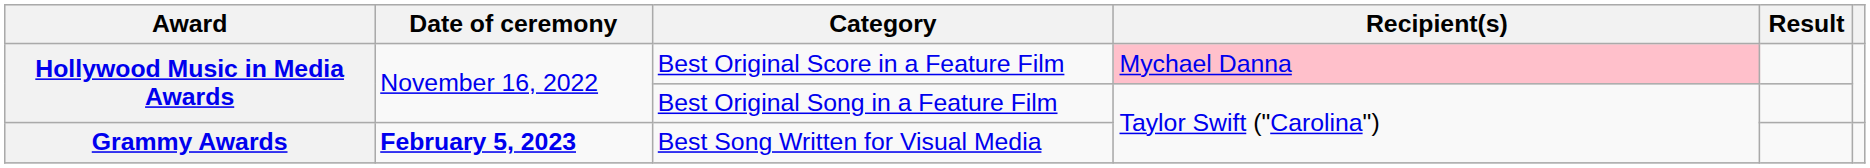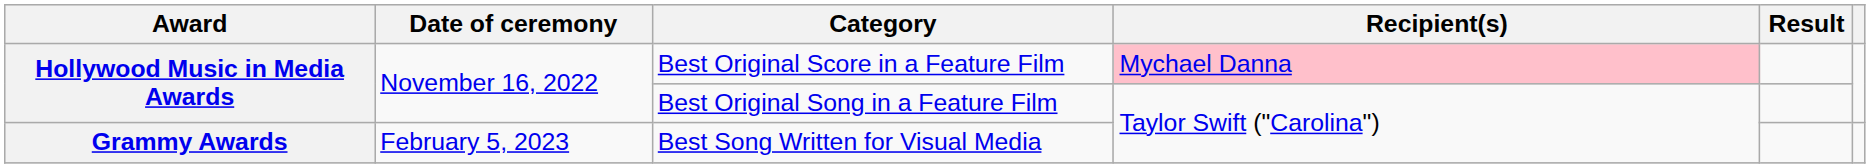(478, 142) bold -> (475, 142) normal
